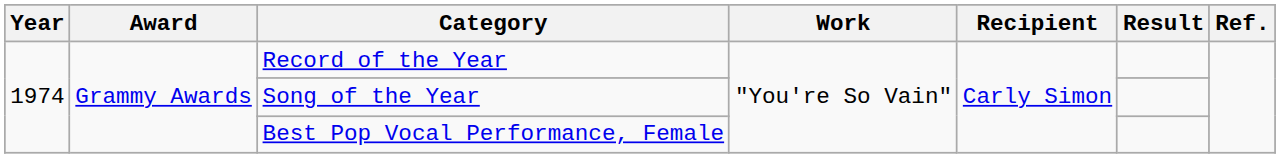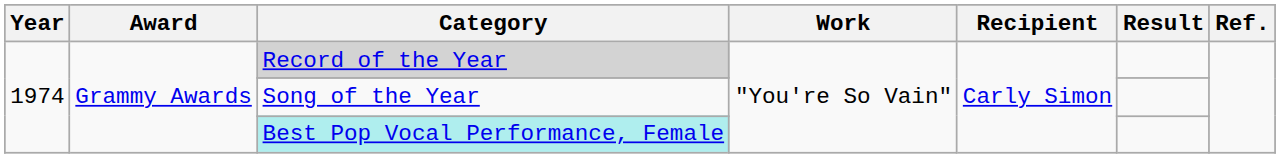(385, 60) no background -> (385, 60) lightgrey background
(493, 134) no background -> (493, 134) paleturquoise background
